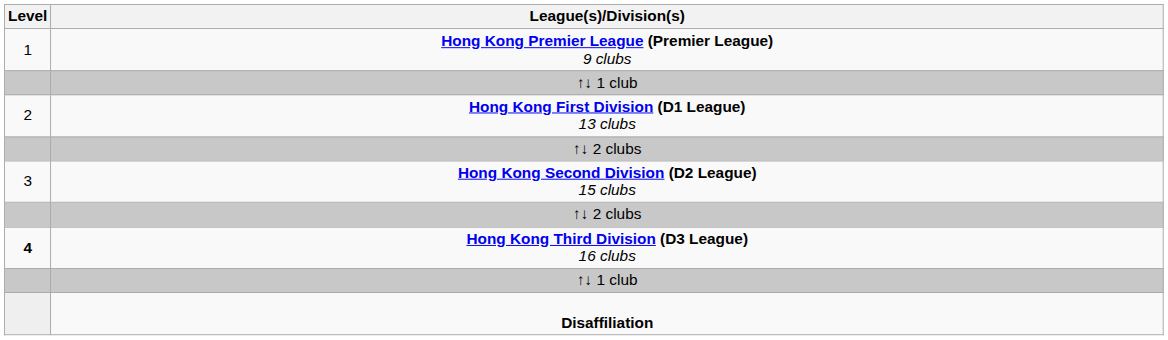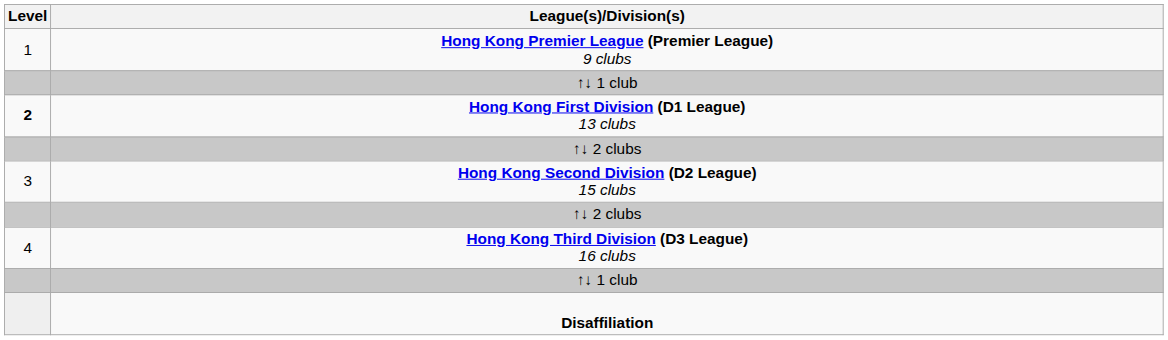(28, 115) normal -> (28, 115) bold
(28, 247) bold -> (28, 247) normal
